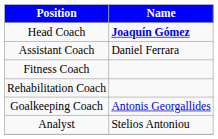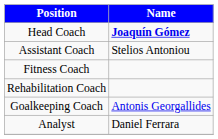(145, 50) Daniel Ferrara -> (150, 50) Stelios Antoniou
(150, 124) Stelios Antoniou -> (145, 124) Daniel Ferrara
